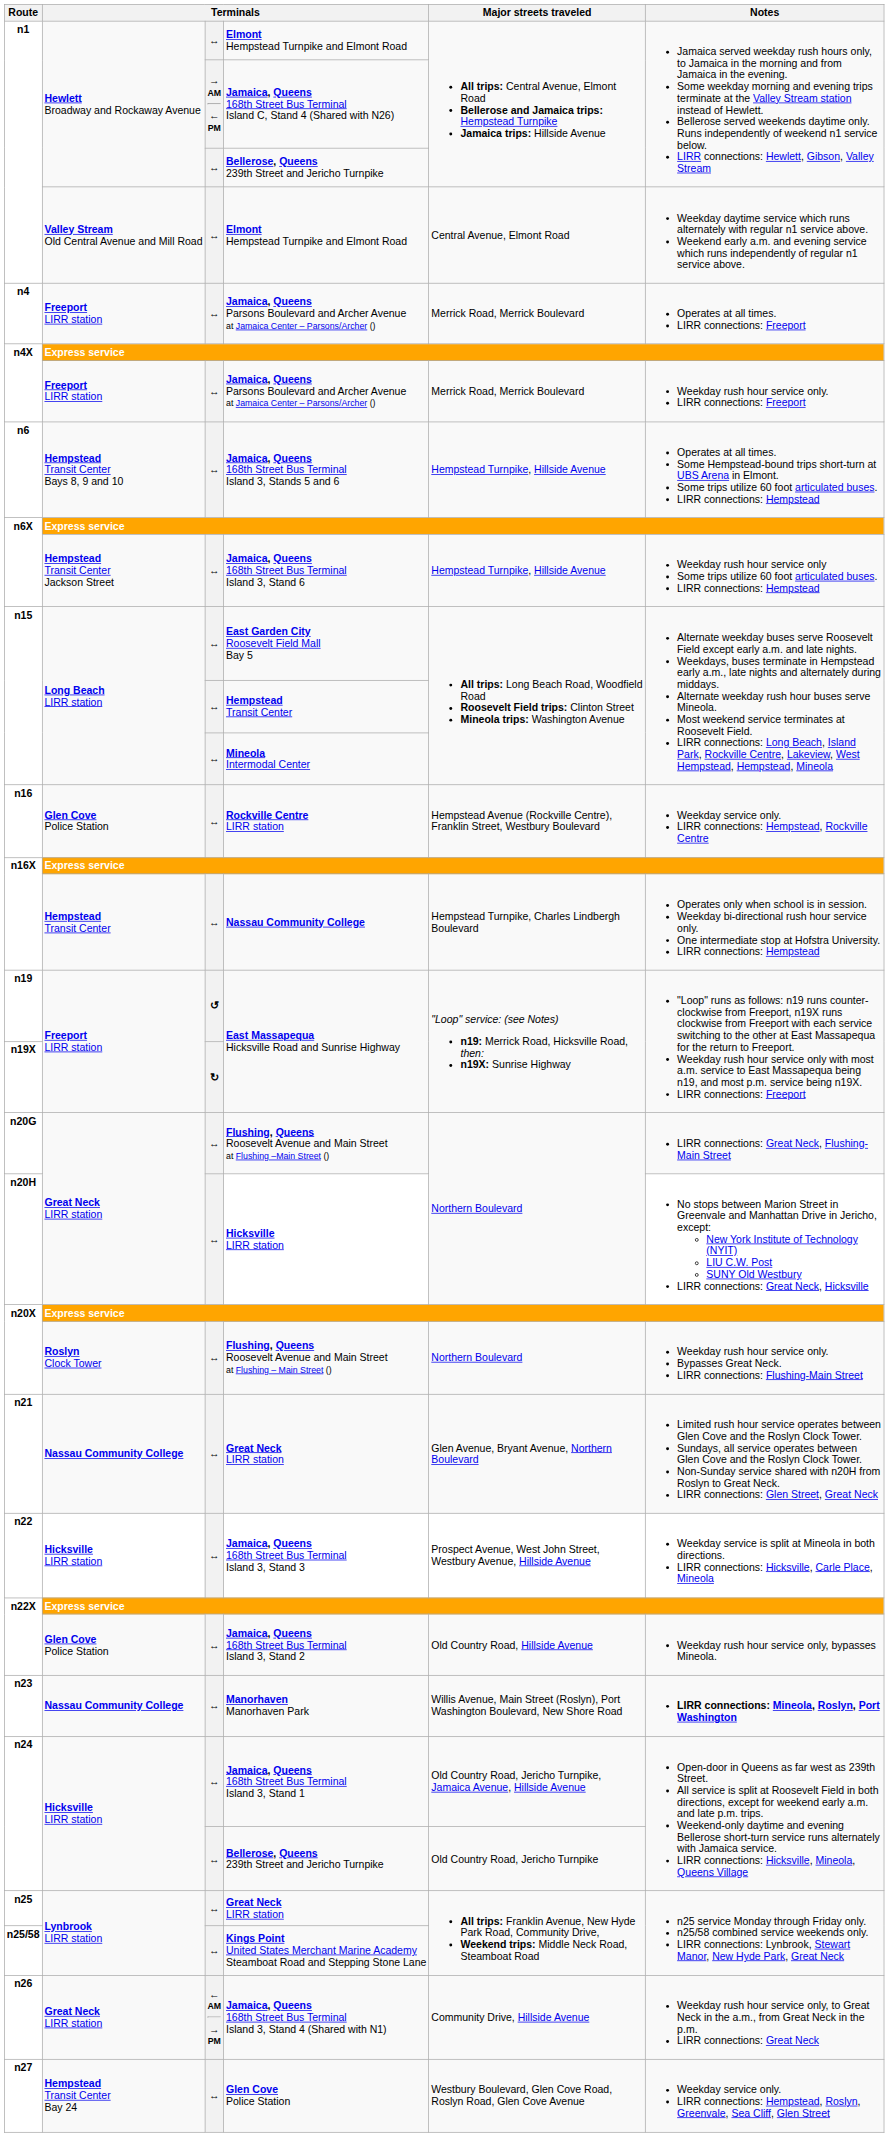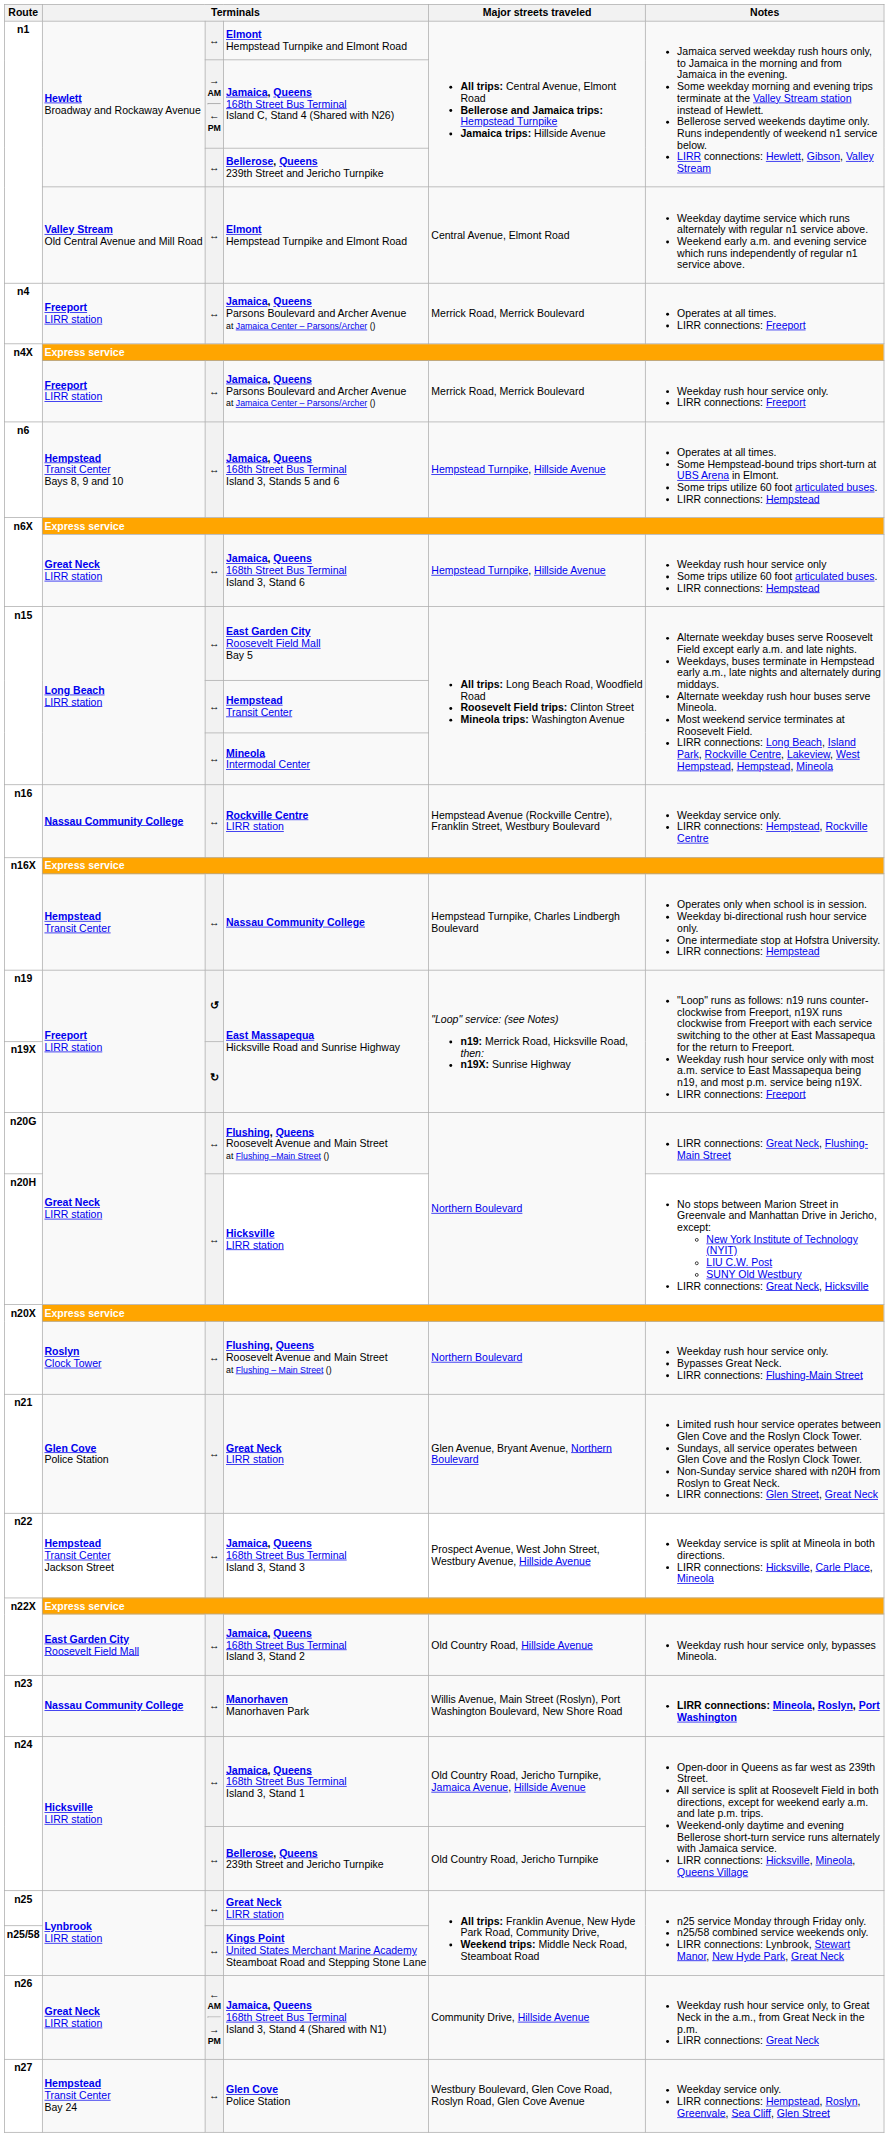(79, 571) Hempstead Transit Center Jackson Street -> (73, 571) Great Neck LIRR station
(77, 821) Glen Cove Police Station -> (114, 821) Nassau Community College
(114, 1454) Nassau Community College -> (77, 1454) Glen Cove Police Station
(73, 1556) Hicksville LIRR station -> (79, 1556) Hempstead Transit Center Jackson Street
(77, 1645) Glen Cove Police Station -> (92, 1645) East Garden City Roosevelt Field Mall
